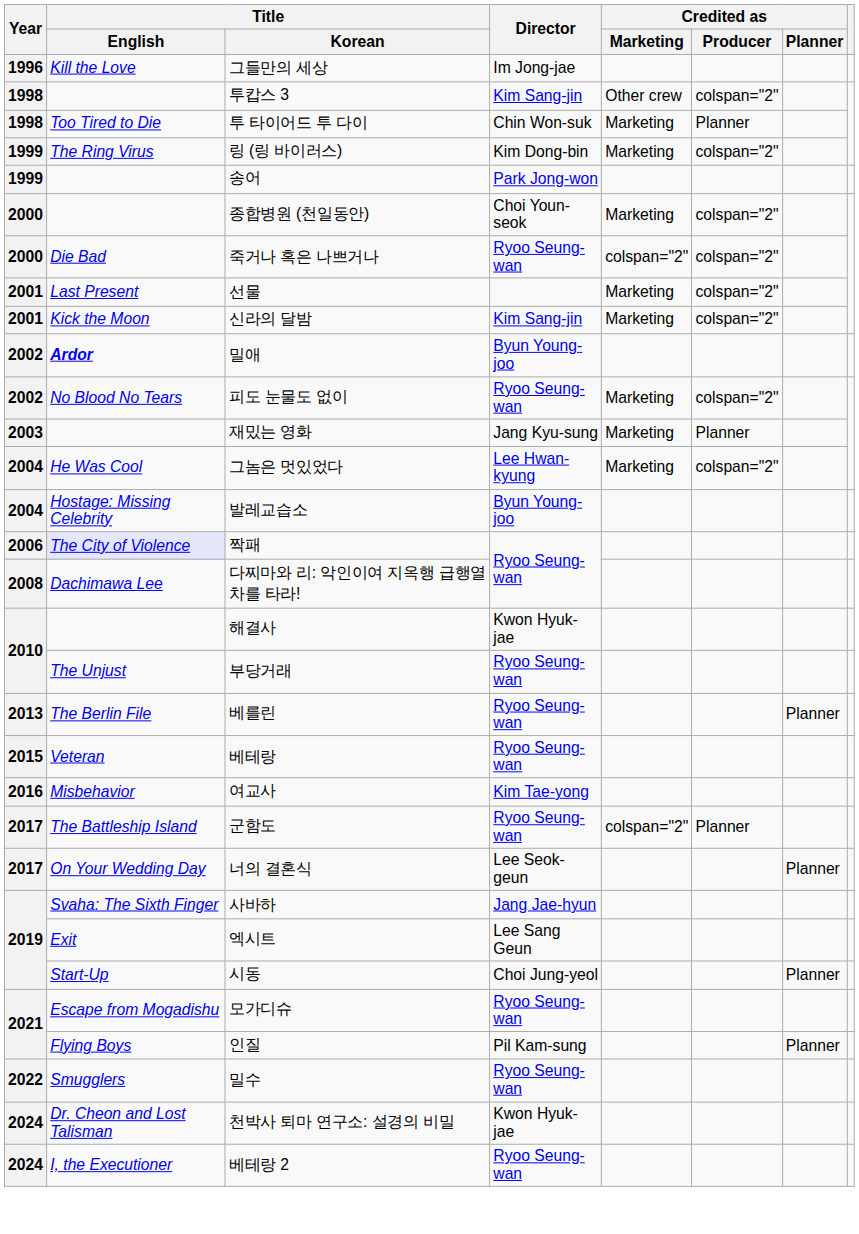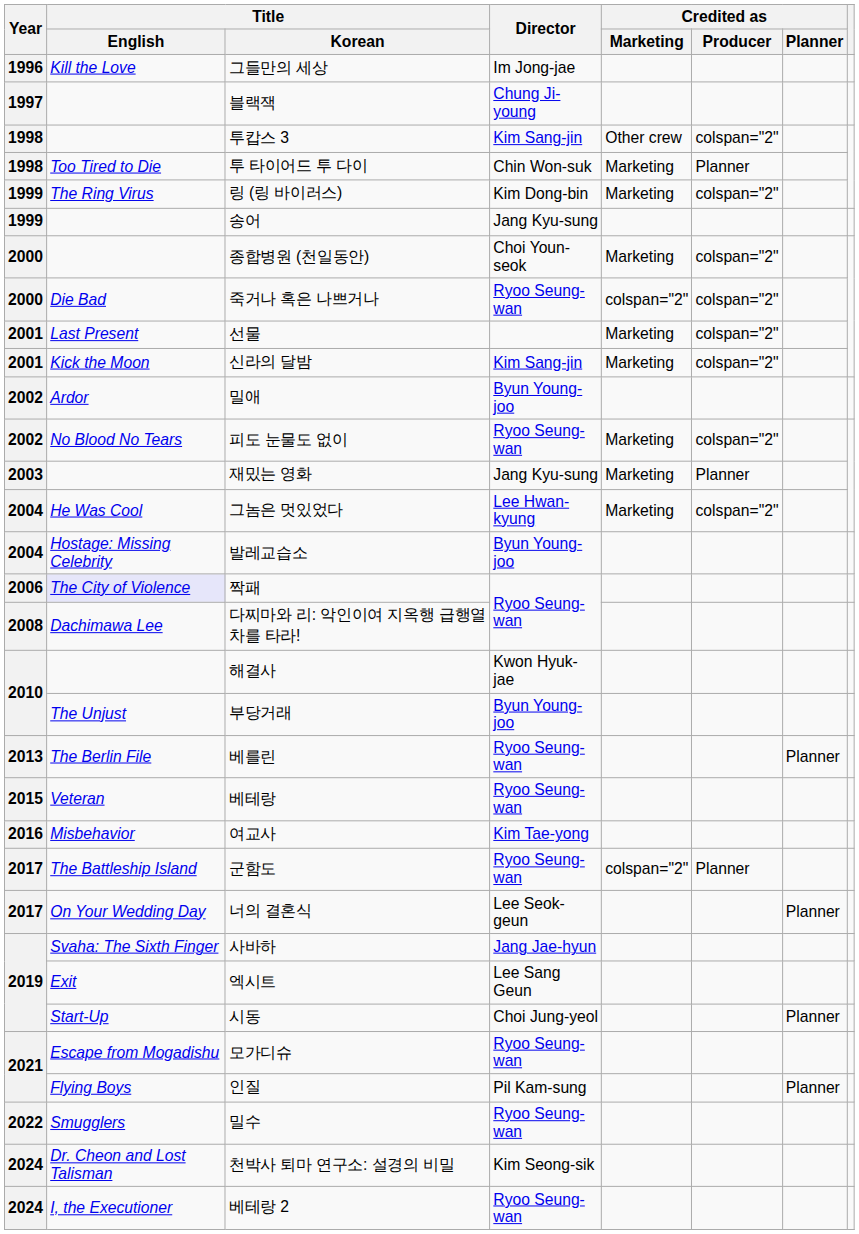+ row: (252, 102)
(546, 179) Park Jong-won -> (546, 221) Jang Kyu-sung
(72, 355) bold -> (69, 397) normal
(539, 671) Ryoo Seung-wan -> (538, 714) Byun Young-joo
(536, 1122) Kwon Hyuk-jae -> (544, 1165) Kim Seong-sik
